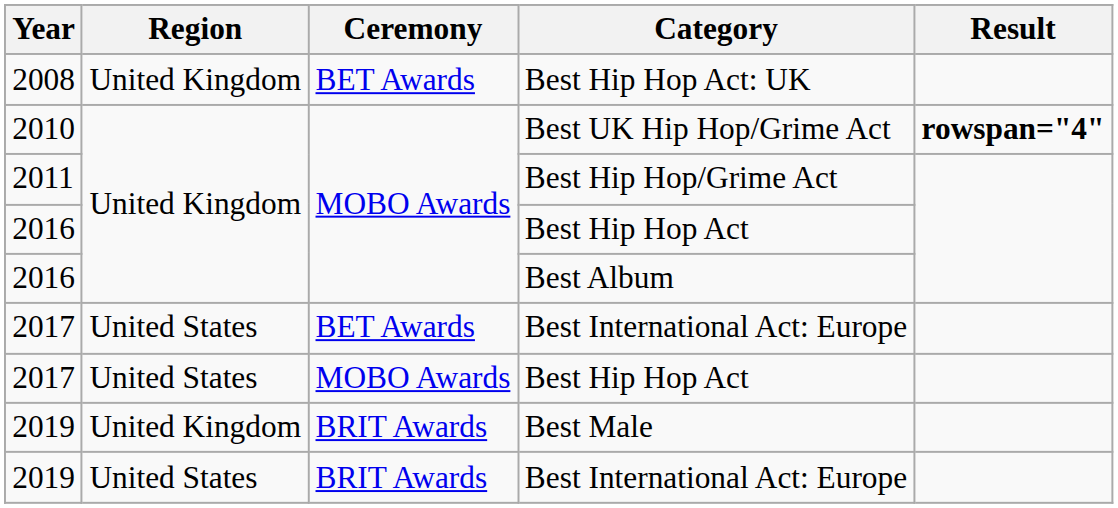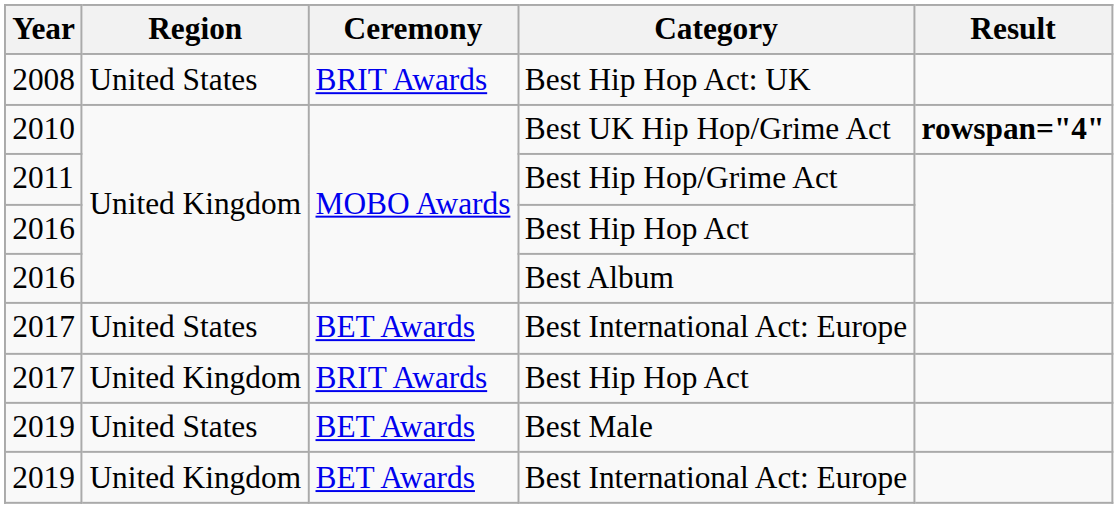(195, 79) United Kingdom -> (173, 79) United States
(395, 79) BET Awards -> (401, 79) BRIT Awards
(173, 377) United States -> (195, 377) United Kingdom
(413, 377) MOBO Awards -> (401, 377) BRIT Awards
(195, 427) United Kingdom -> (173, 427) United States
(401, 427) BRIT Awards -> (395, 427) BET Awards
(173, 476) United States -> (195, 476) United Kingdom
(401, 476) BRIT Awards -> (395, 476) BET Awards
